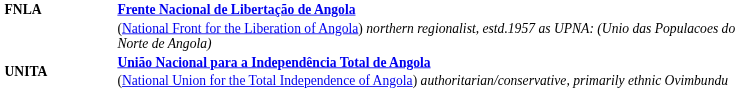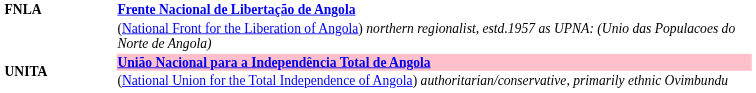(274, 62) no background -> (274, 62) pink background
